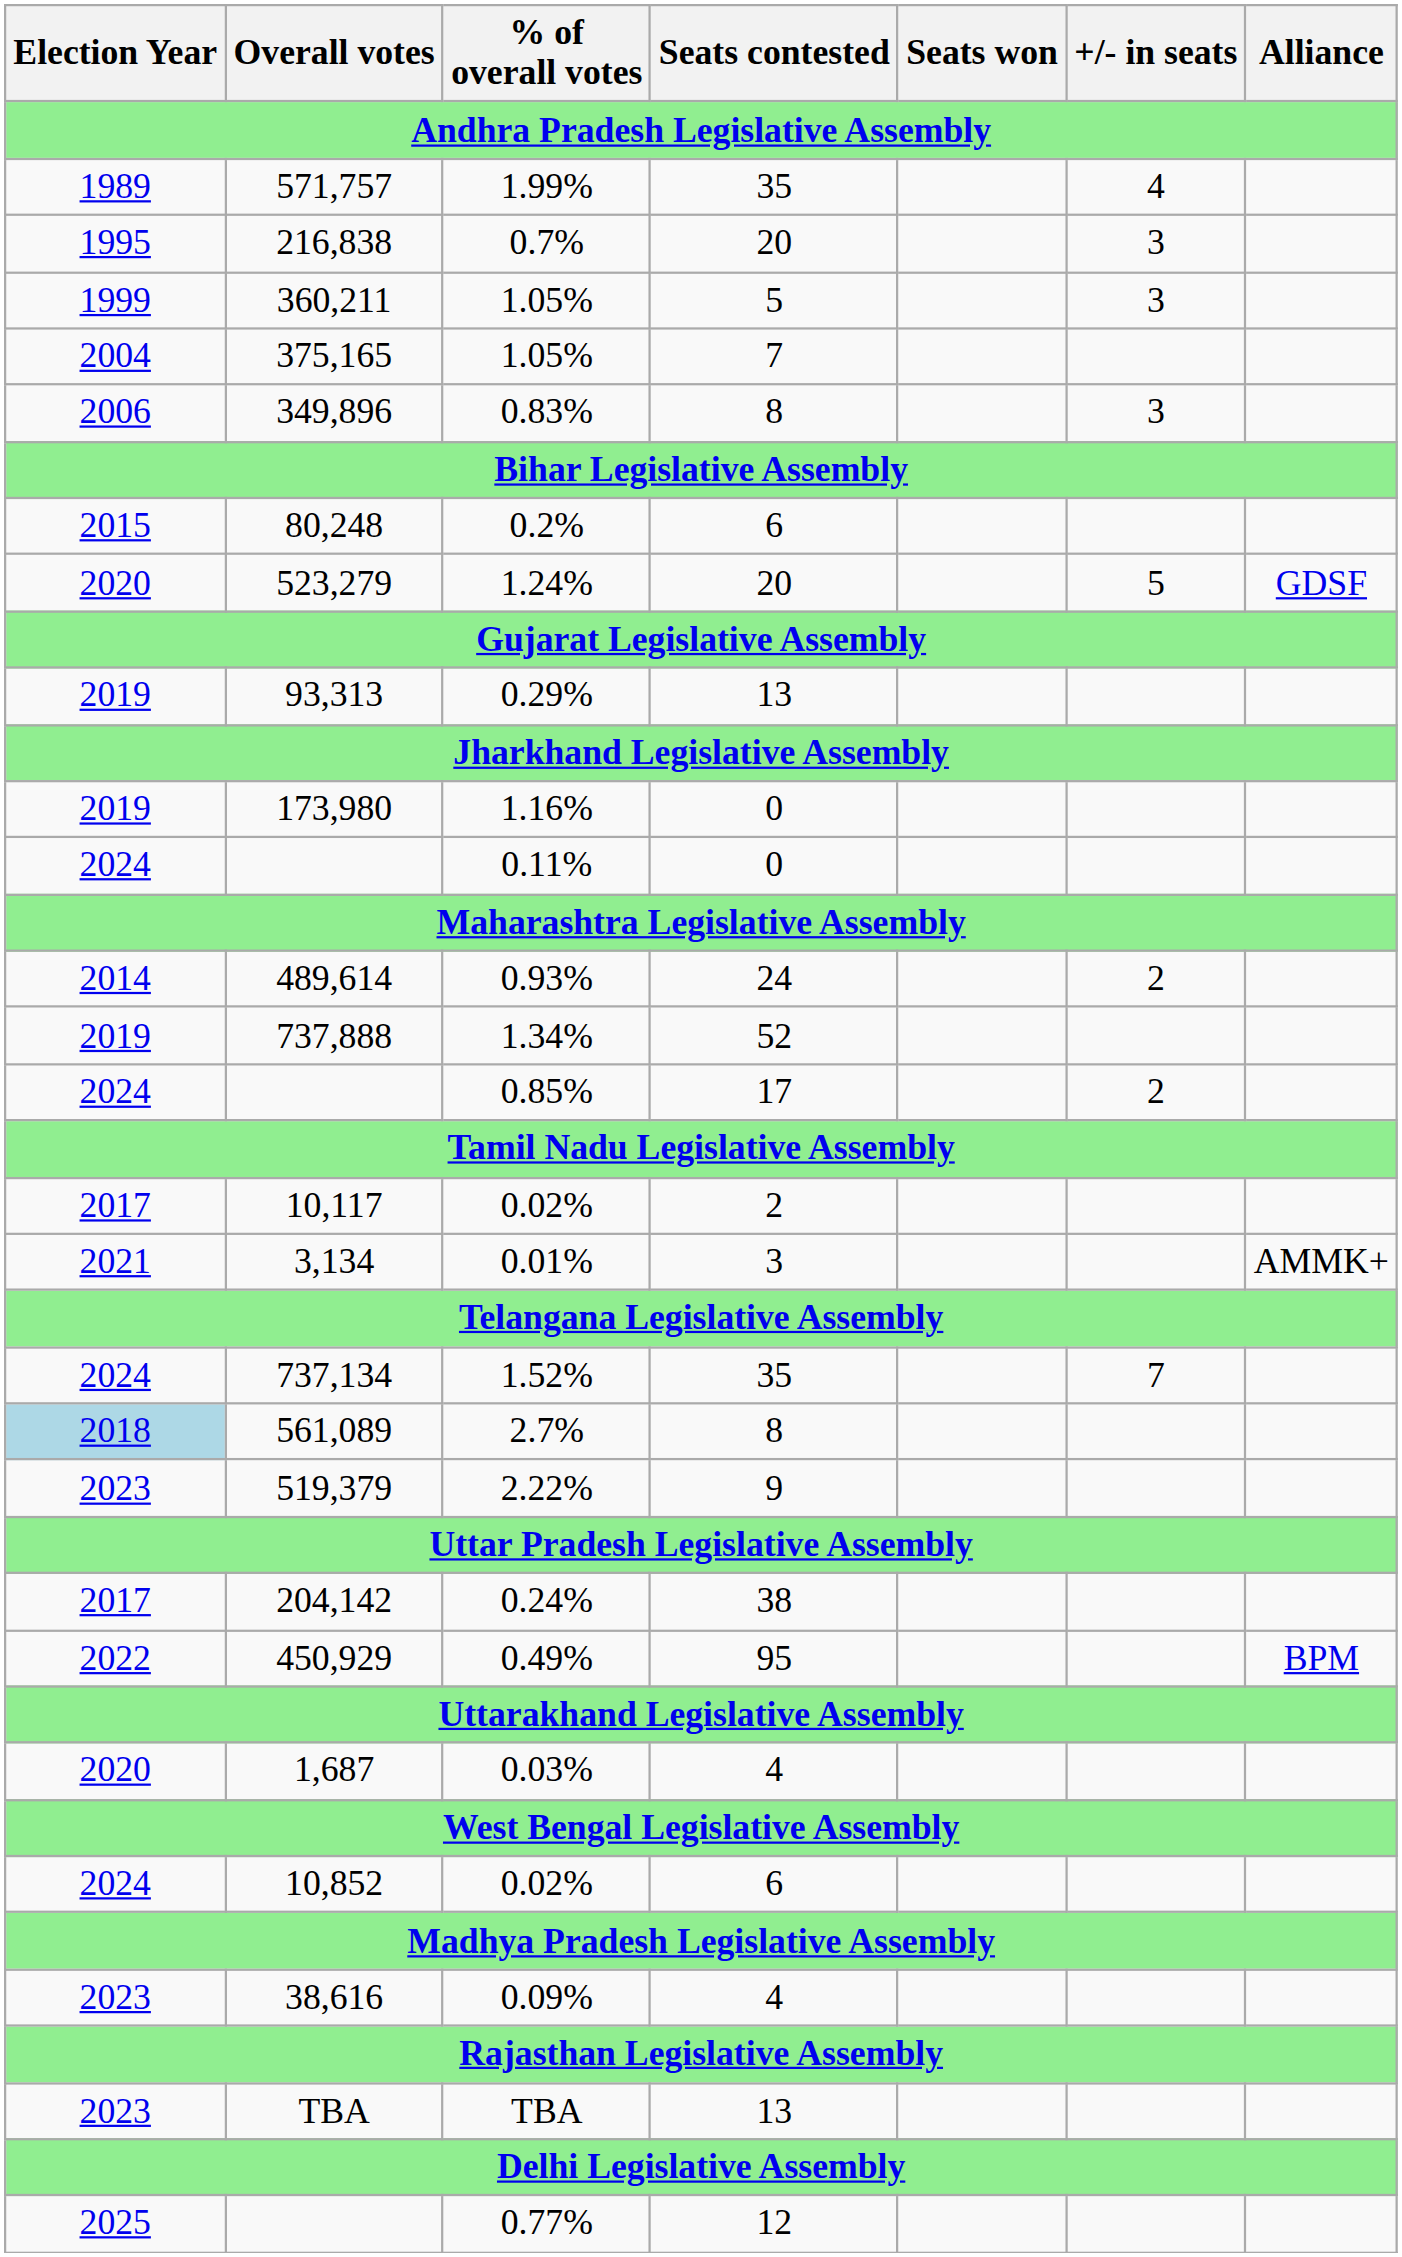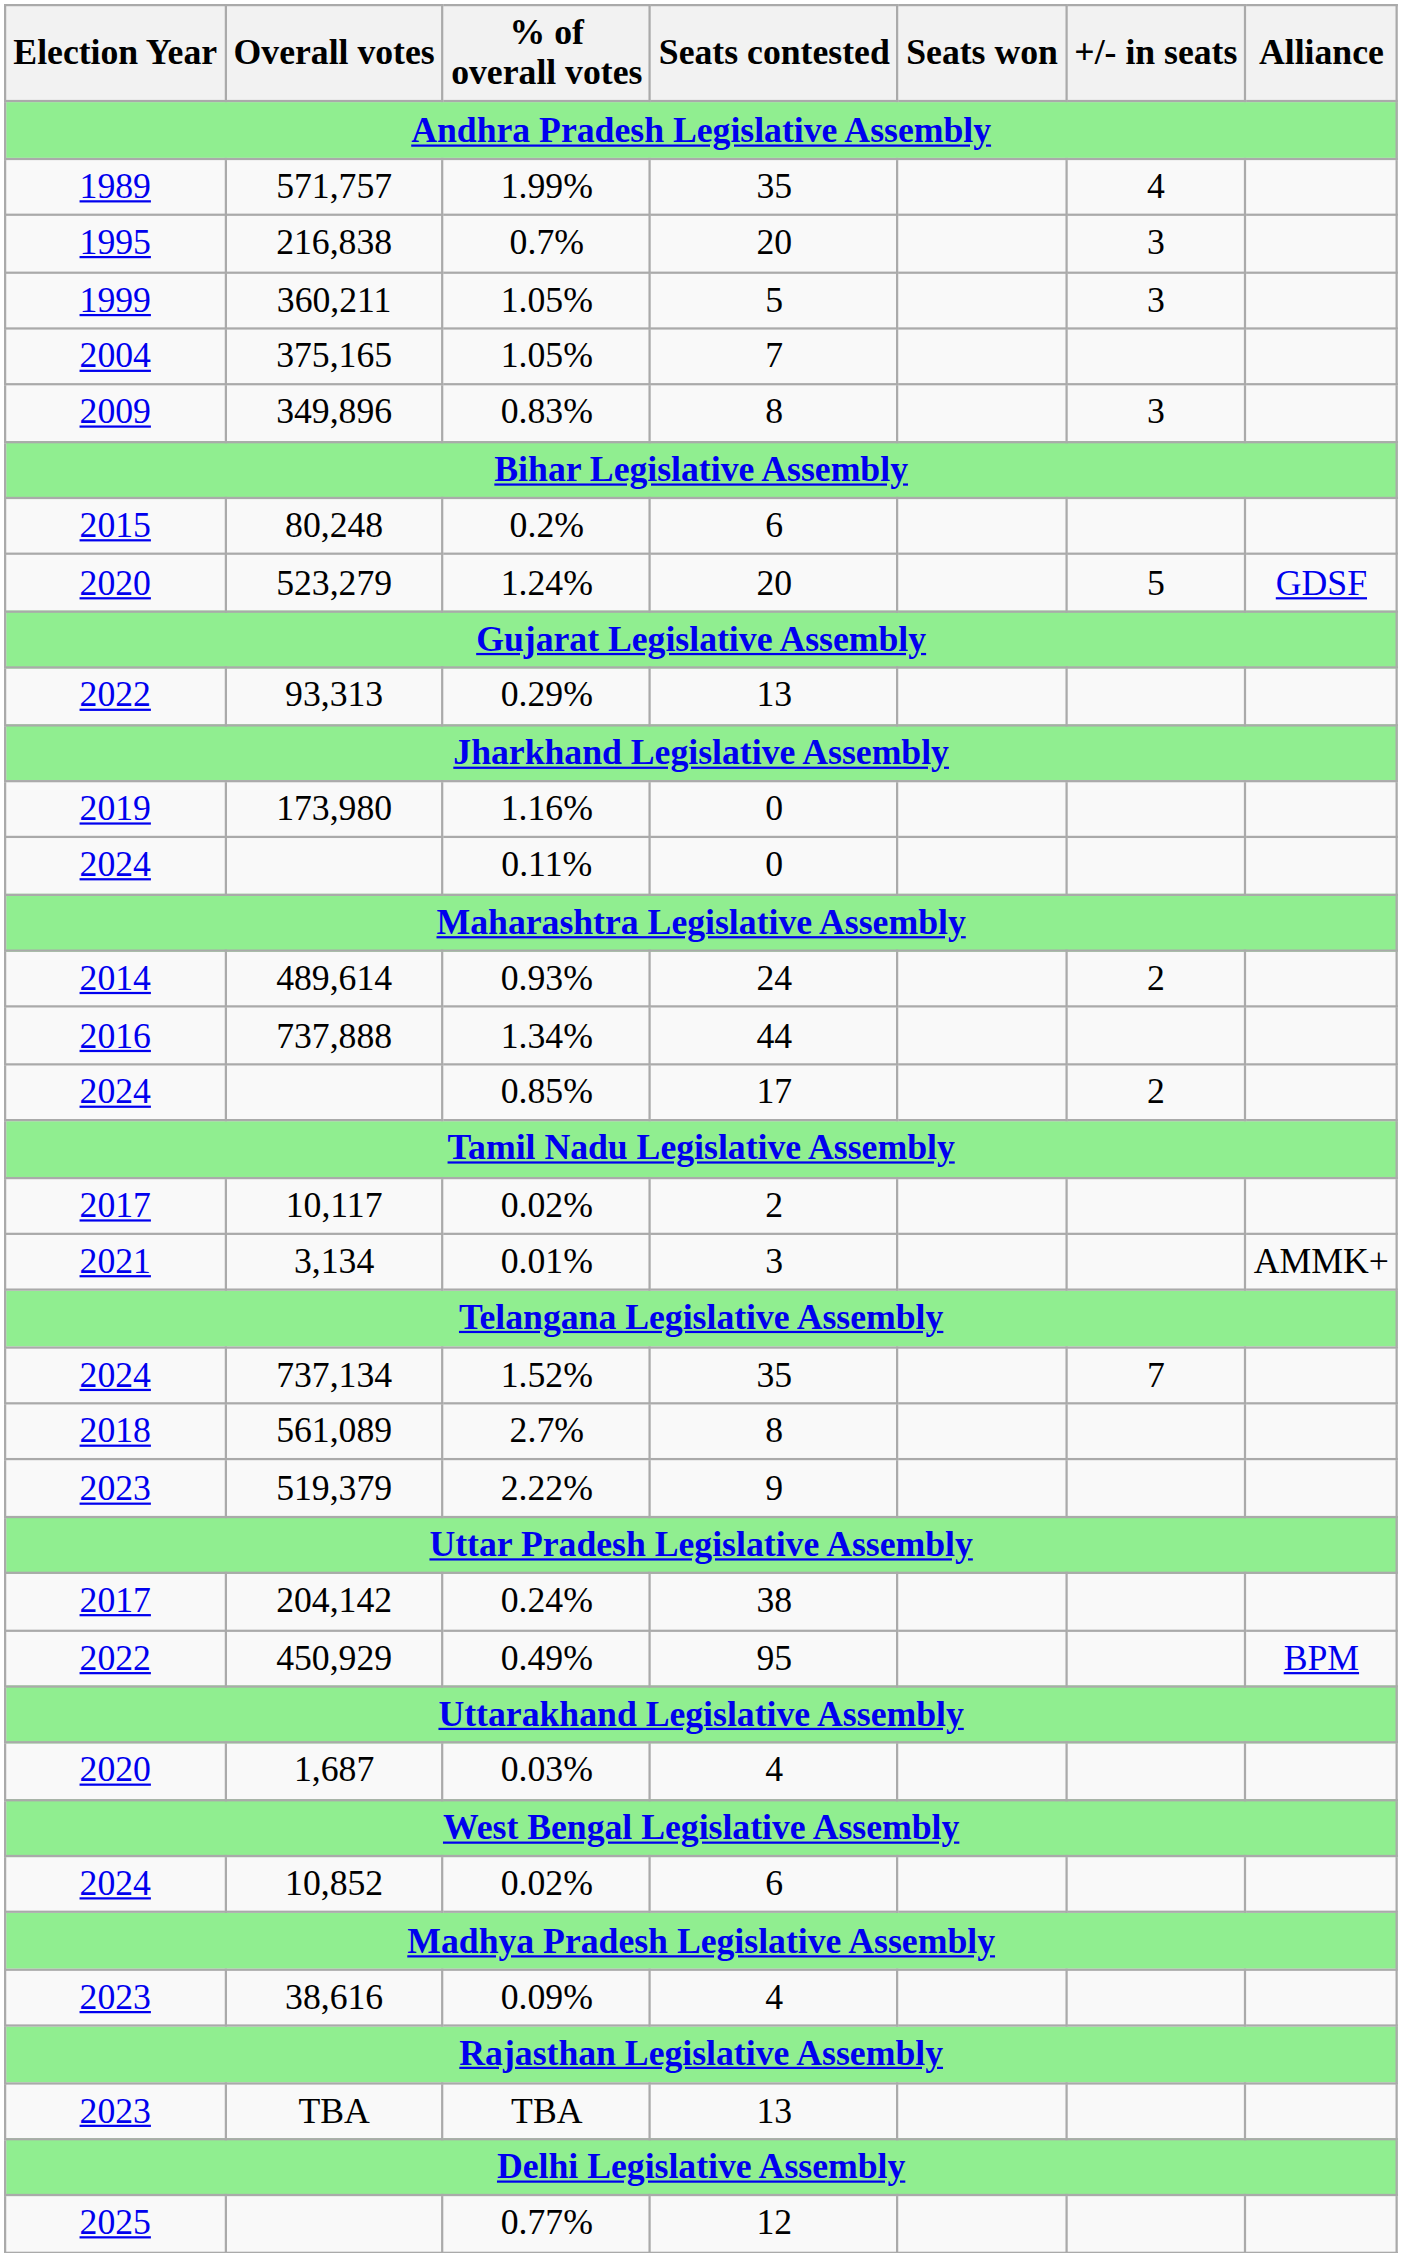(115, 412) 2006 -> (115, 412) 2009
(115, 695) 2019 -> (115, 695) 2022
(115, 1034) 2019 -> (115, 1034) 2016
(774, 1034) 52 -> (774, 1034) 44
(115, 1431) lightblue background -> (115, 1431) no background
